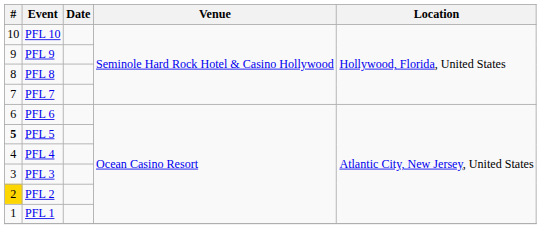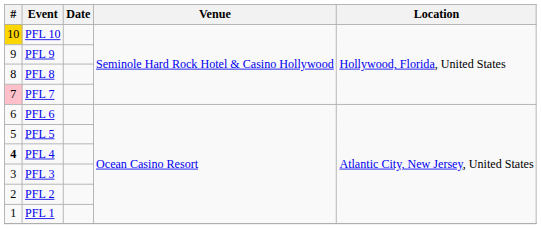(13, 34) no background -> (13, 34) gold background
(13, 94) no background -> (13, 94) pink background
(13, 134) bold -> (13, 134) normal
(13, 154) normal -> (13, 154) bold
(13, 194) gold background -> (13, 194) no background
